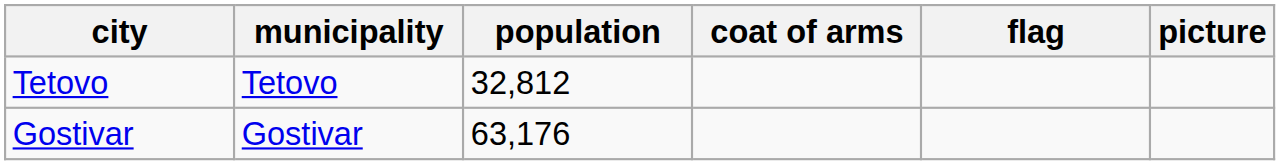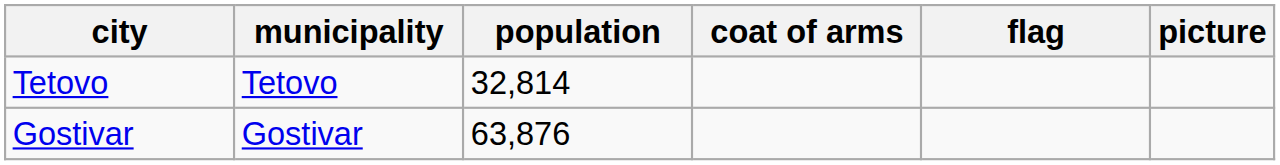(521, 82) 32,812 -> (521, 82) 32,814
(521, 134) 63,176 -> (521, 134) 63,876
